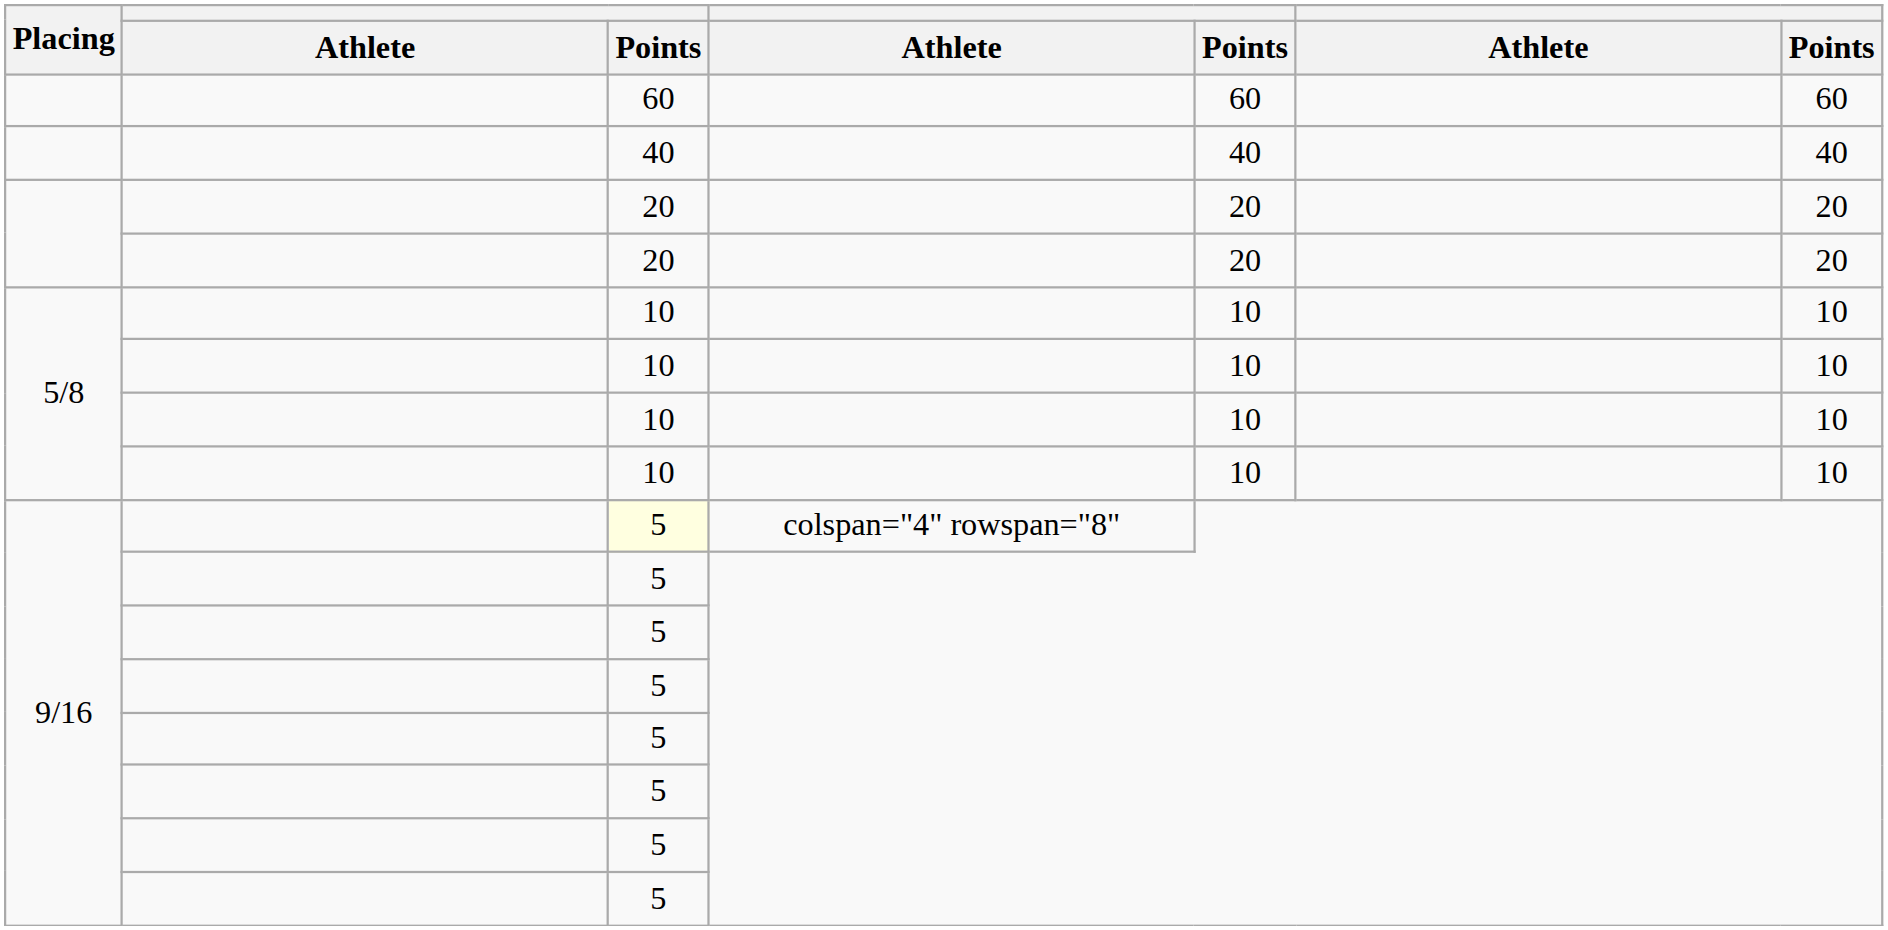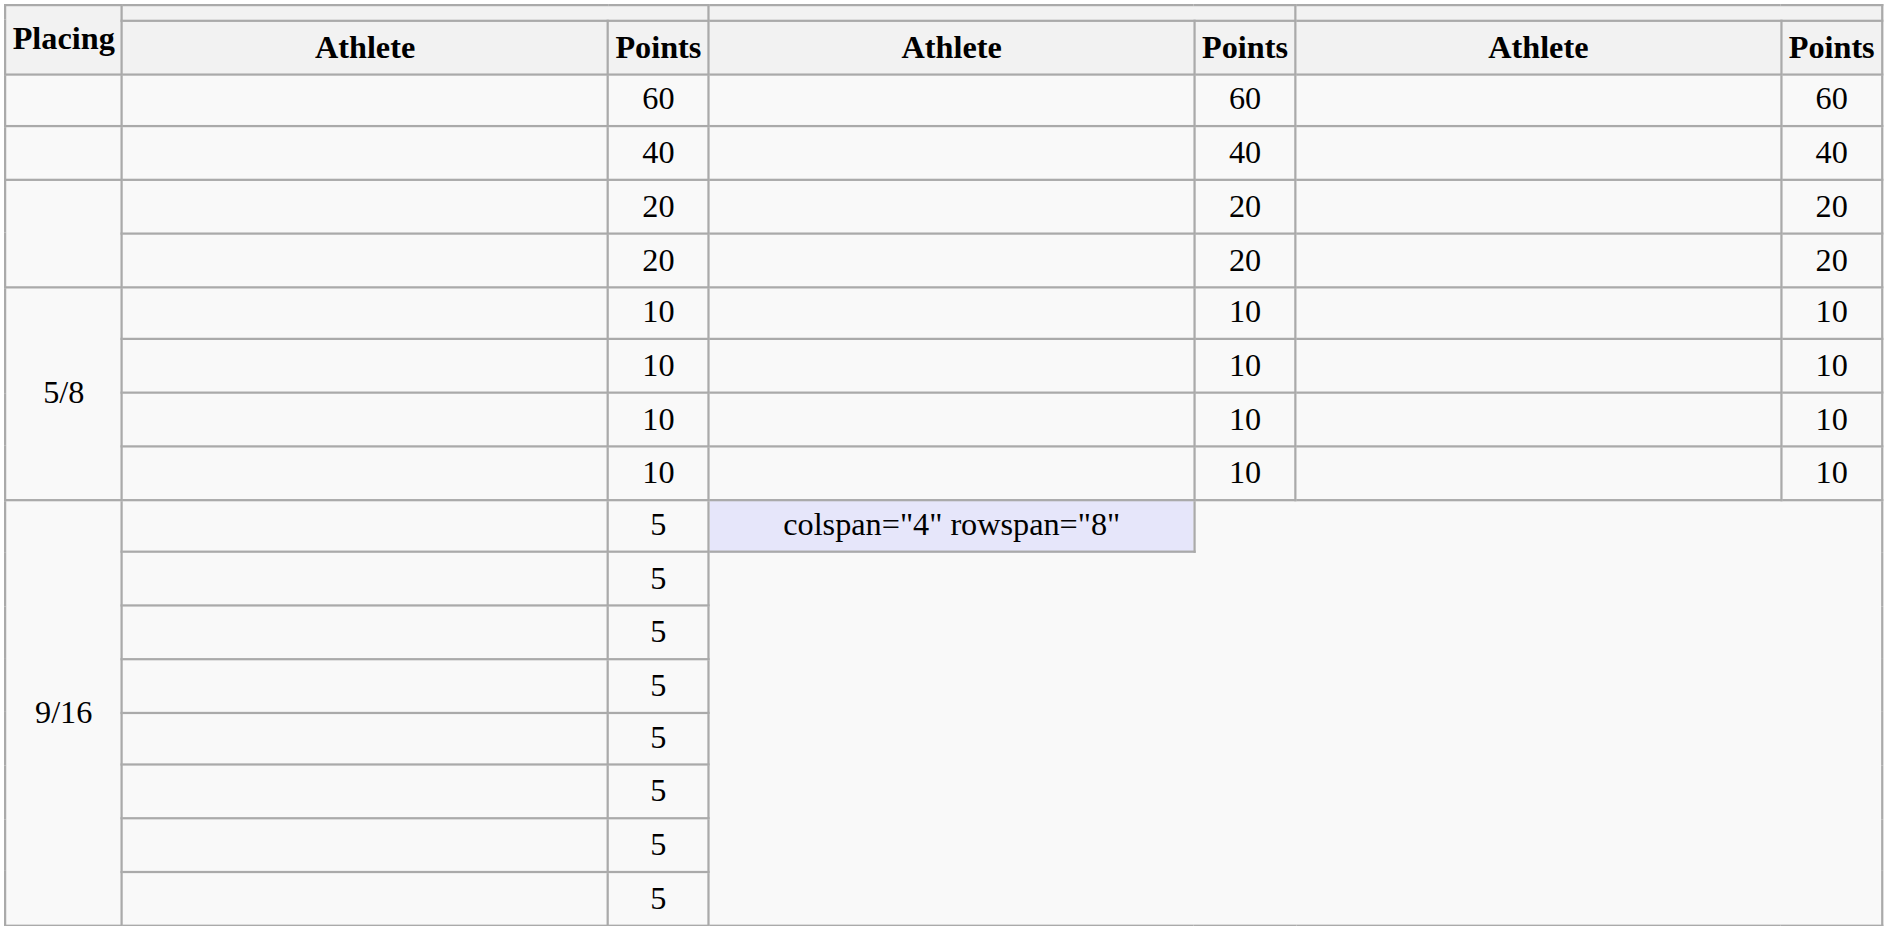(658, 525) lightyellow background -> (658, 525) no background
(952, 525) no background -> (952, 525) lavender background
